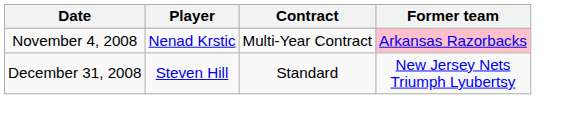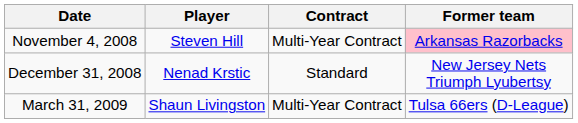(192, 40) Nenad Krstic -> (207, 40) Steven Hill
(192, 73) Steven Hill -> (207, 73) Nenad Krstic
+ row: (75, 105)
